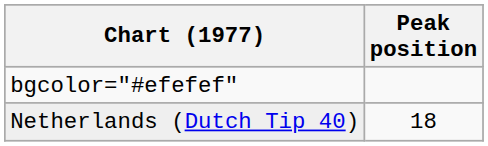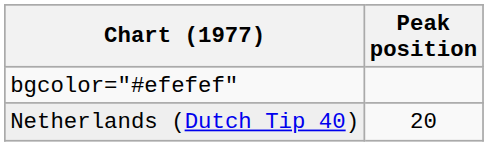(423, 122) 18 -> (423, 122) 20
